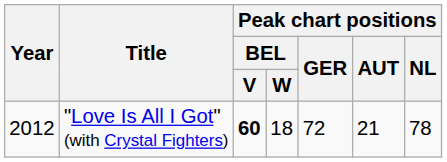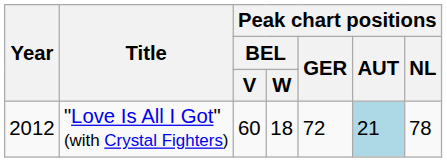(249, 128) bold -> (249, 128) normal
(368, 128) no background -> (368, 128) lightblue background
